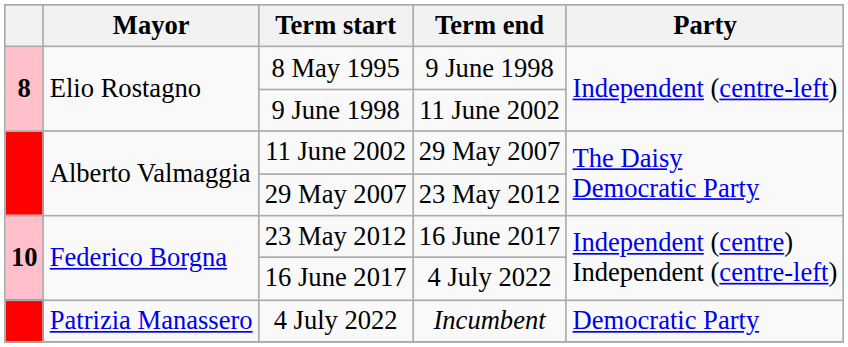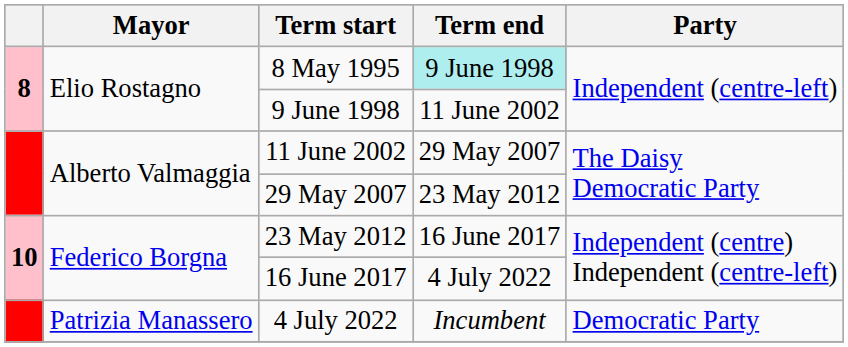(490, 67) no background -> (490, 67) paleturquoise background
